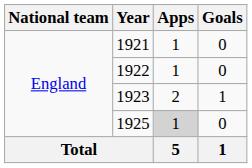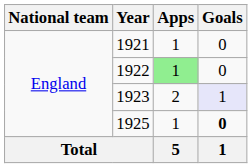(176, 70) no background -> (176, 70) lightgreen background
(222, 96) no background -> (222, 96) lavender background
(176, 123) lightgrey background -> (176, 123) no background
(222, 123) normal -> (222, 123) bold
